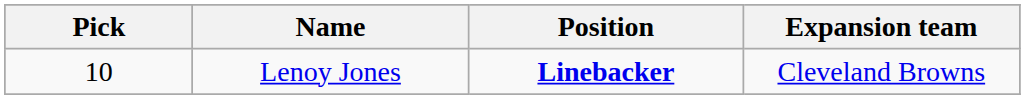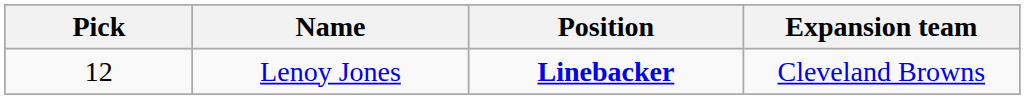(99, 71) 10 -> (99, 71) 12
